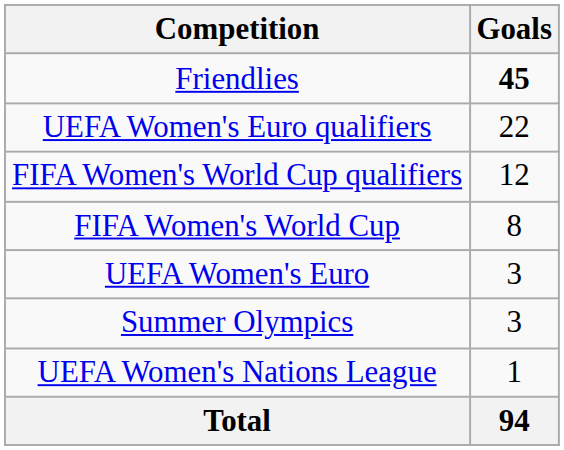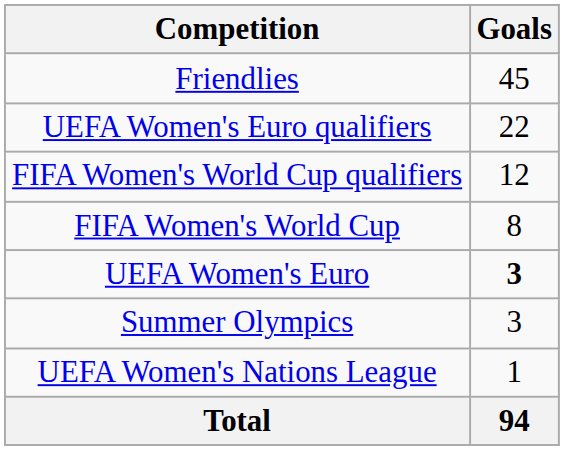(514, 77) bold -> (514, 77) normal
(514, 273) normal -> (514, 273) bold
